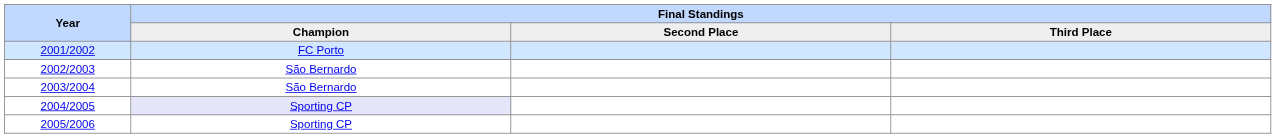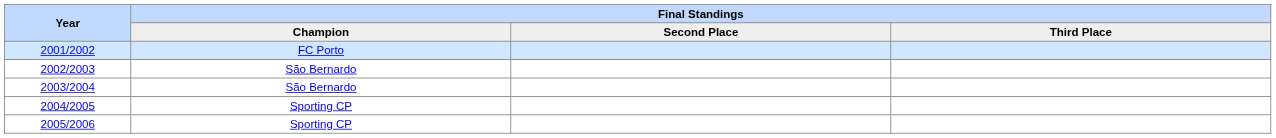(321, 106) lavender background -> (321, 106) no background
